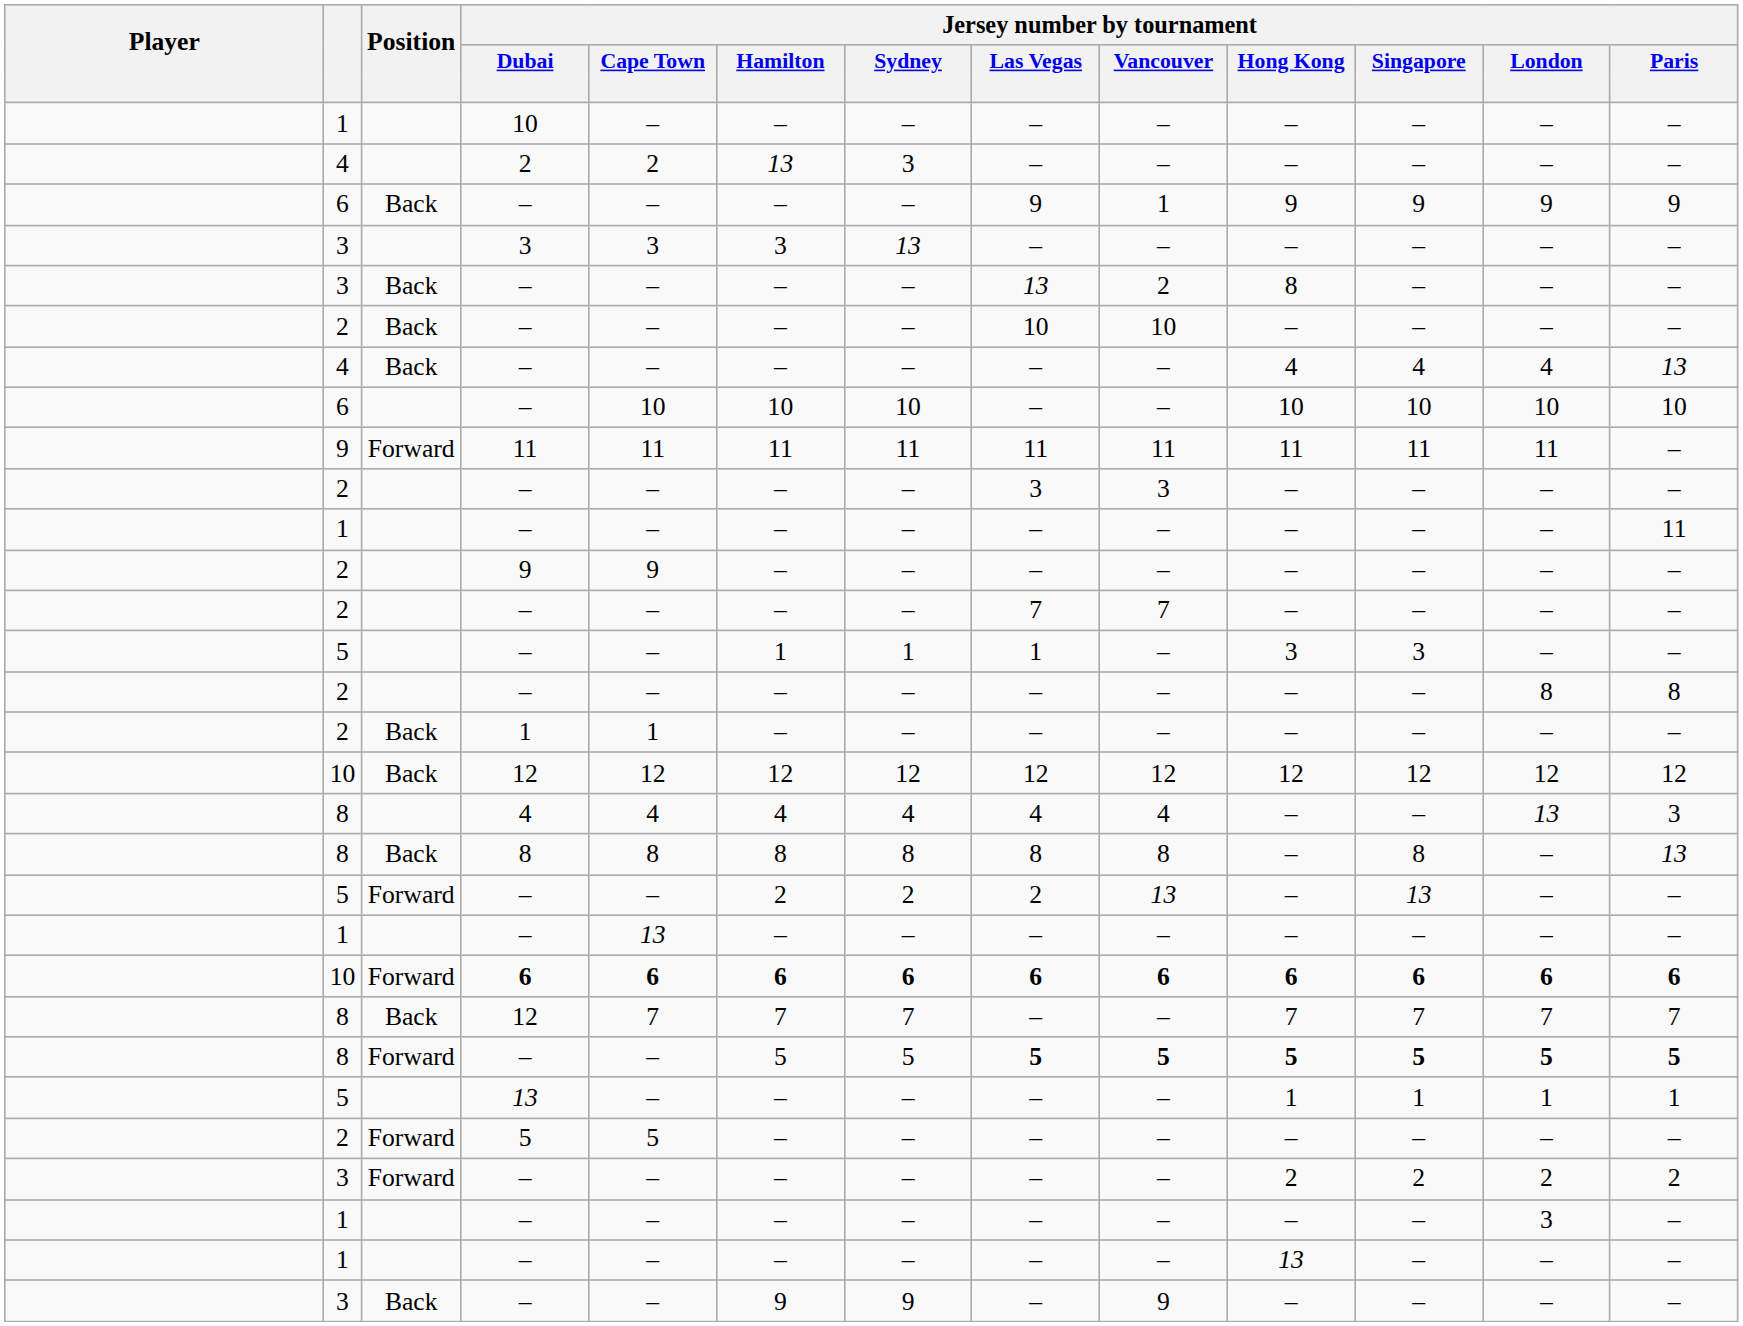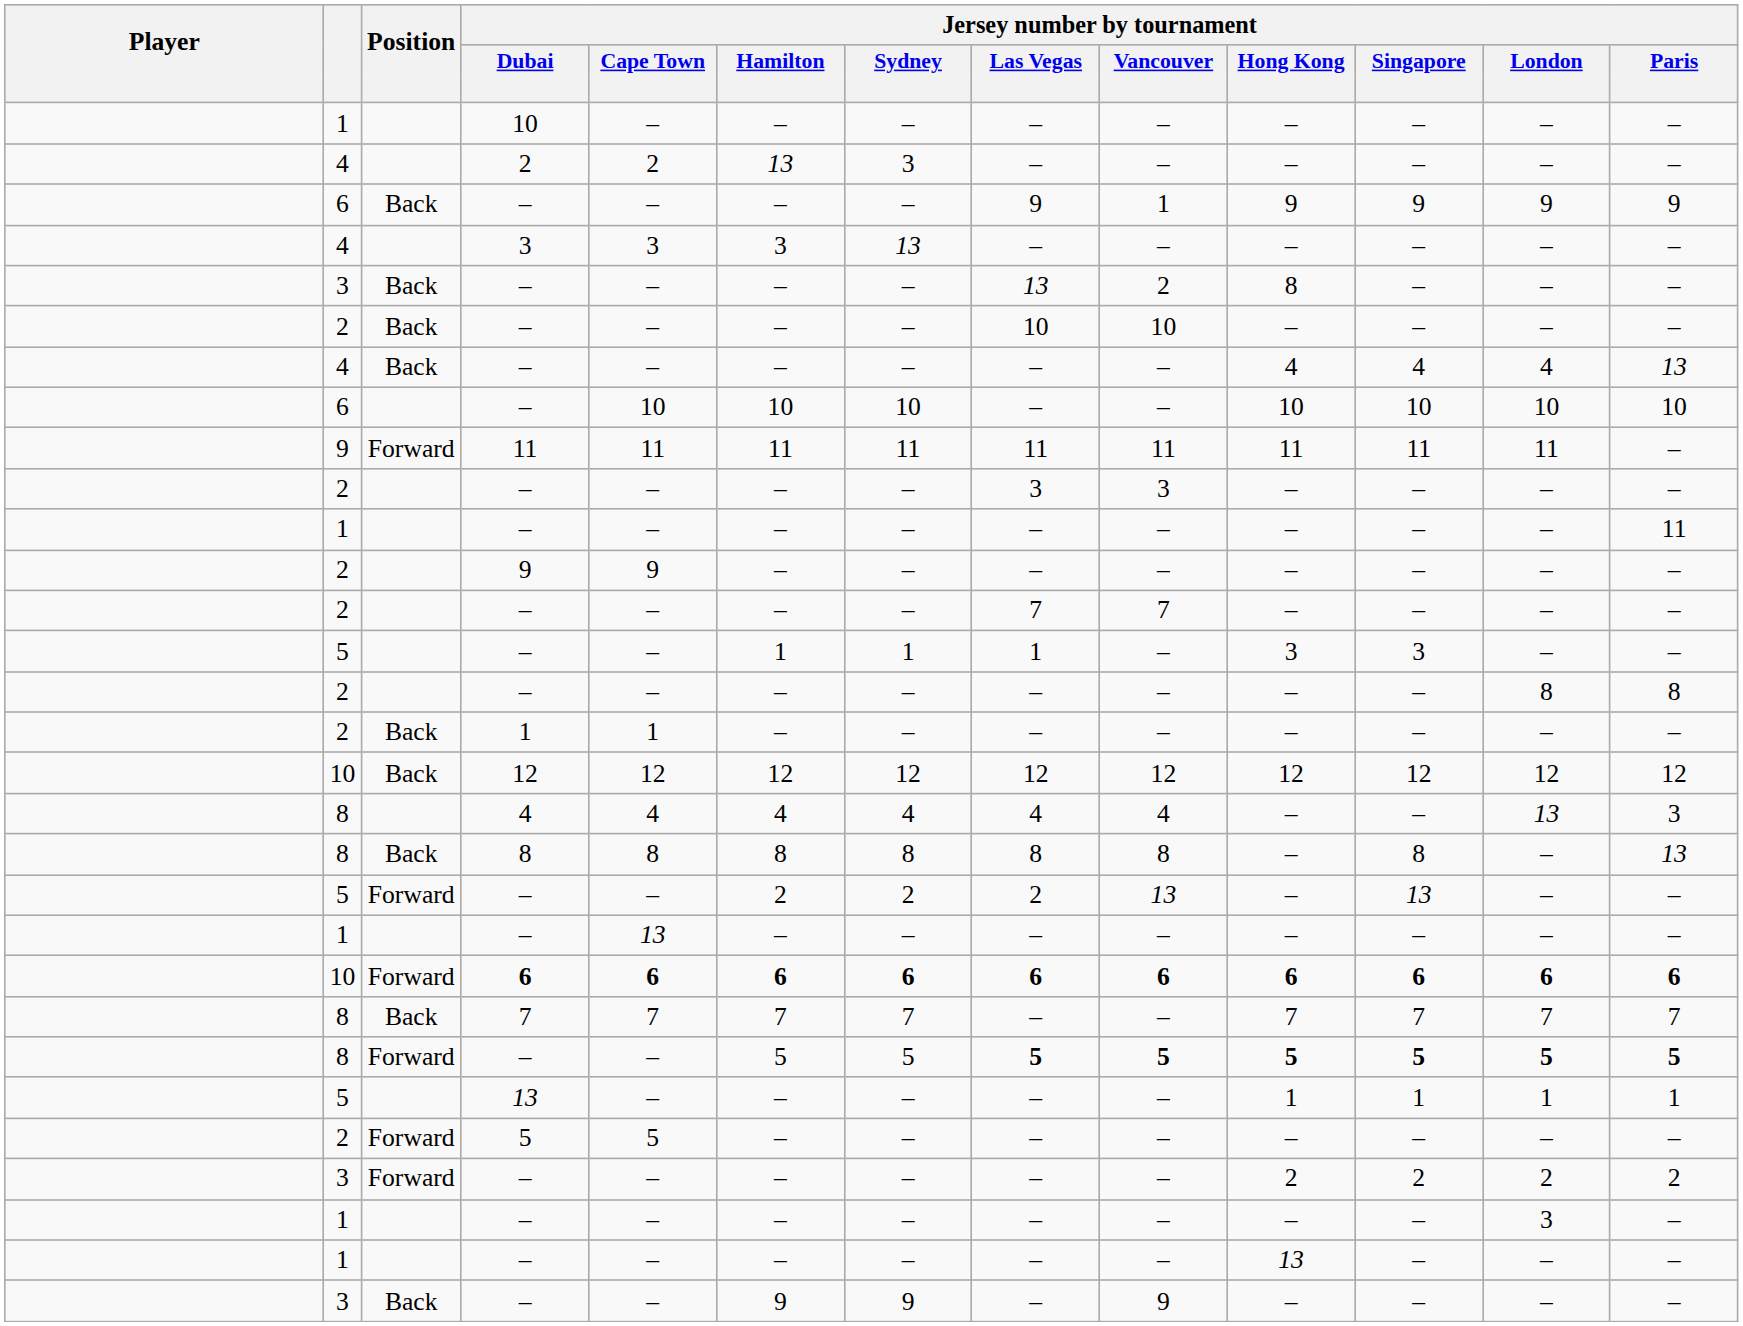(342, 244) 3 -> (342, 244) 4
(525, 1016) 12 -> (525, 1016) 7
